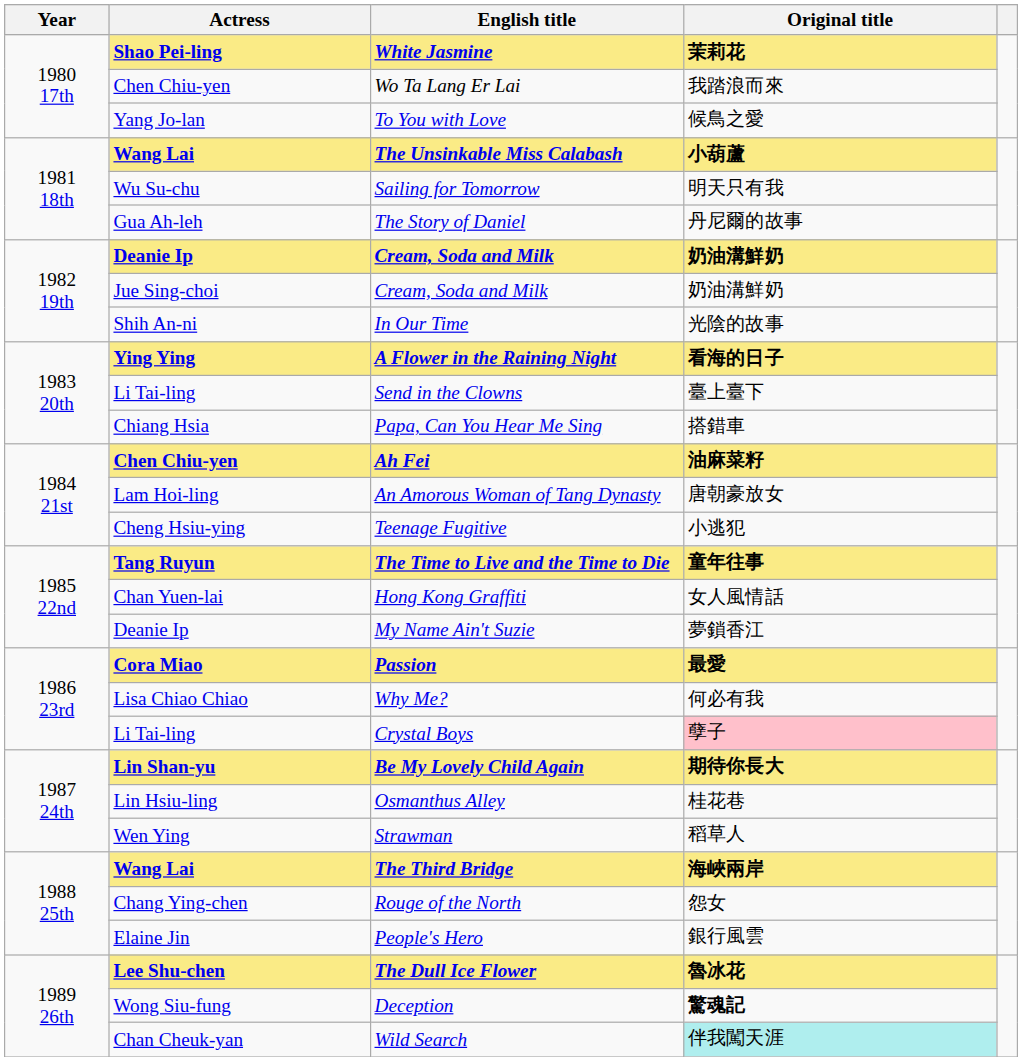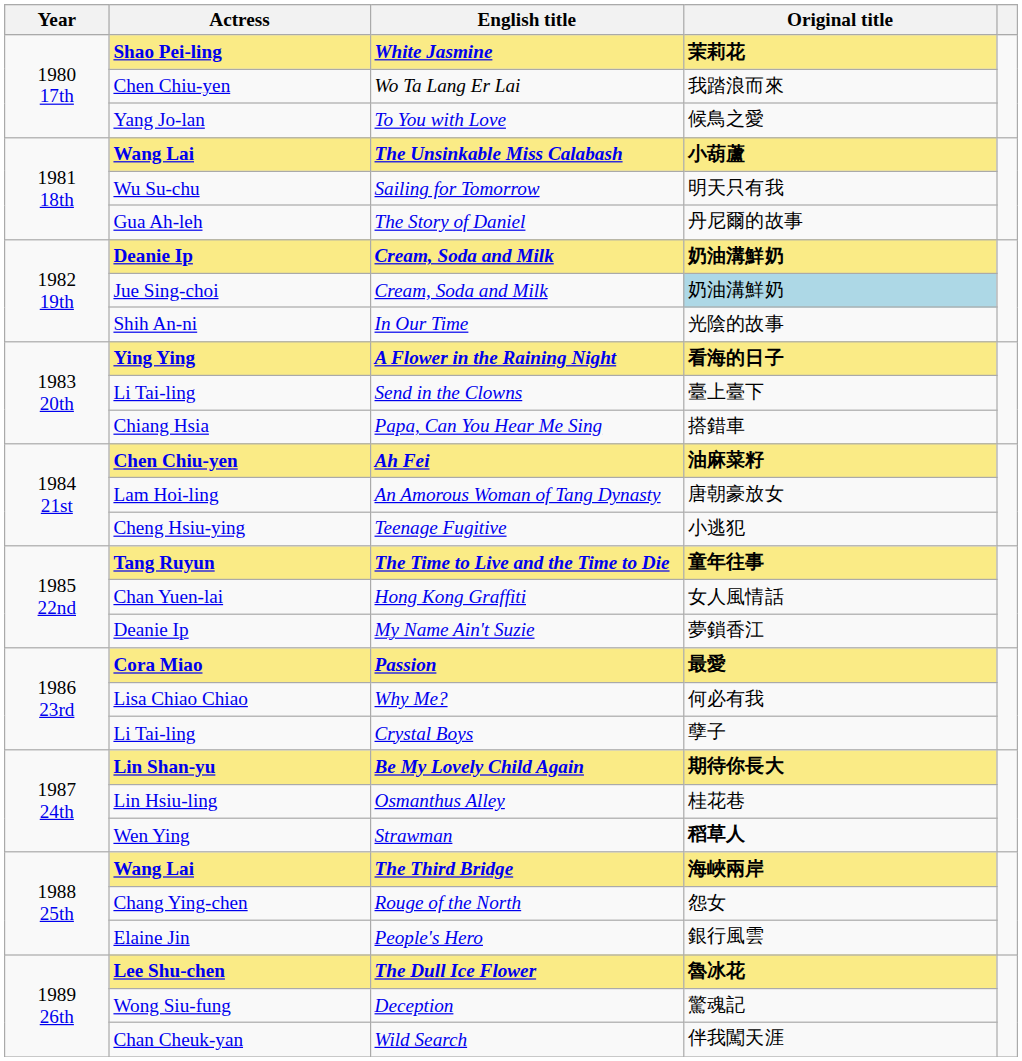(736, 289) no background -> (736, 289) lightblue background
(707, 732) pink background -> (707, 732) no background
(717, 834) normal -> (717, 834) bold
(717, 1004) bold -> (717, 1004) normal
(736, 1038) paleturquoise background -> (736, 1038) no background
